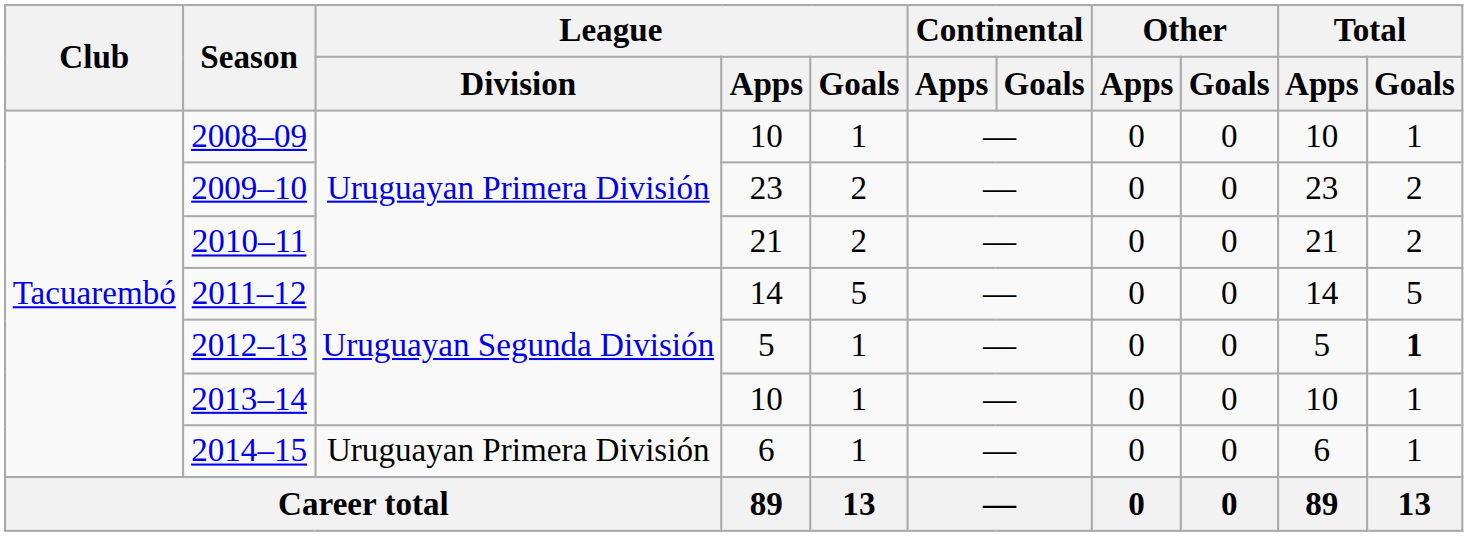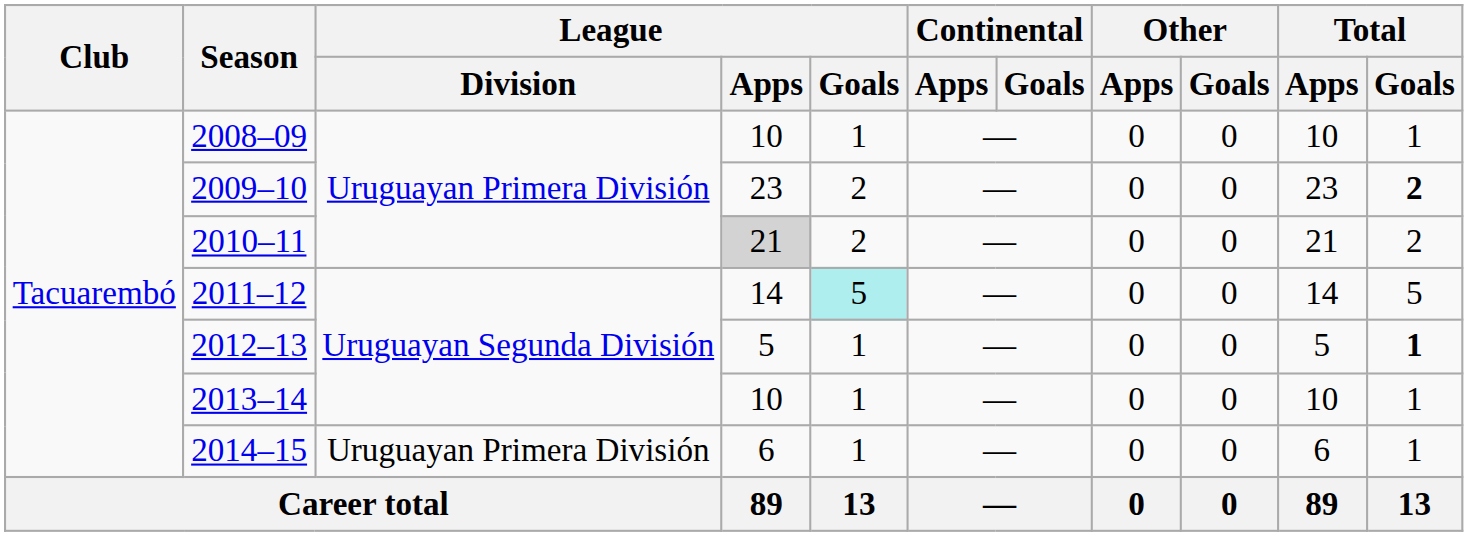(1414, 188) normal -> (1414, 188) bold
(766, 240) no background -> (766, 240) lightgrey background
(859, 293) no background -> (859, 293) paleturquoise background
